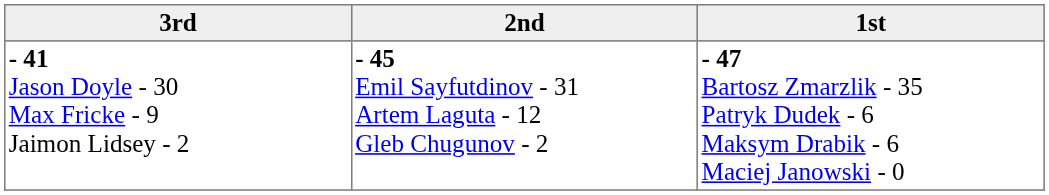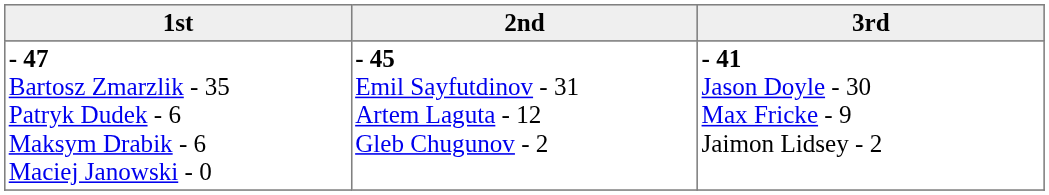columns swapped: (871, 22) <-> (178, 22)
